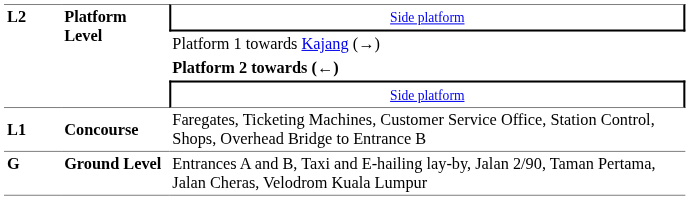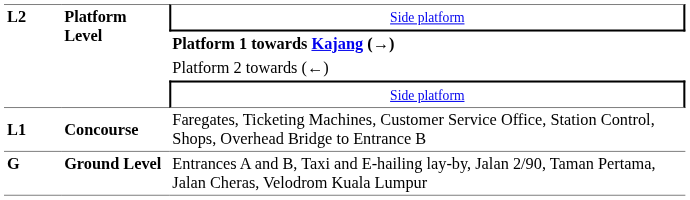(276, 43) normal -> (283, 43) bold
(255, 68) bold -> (250, 68) normal
